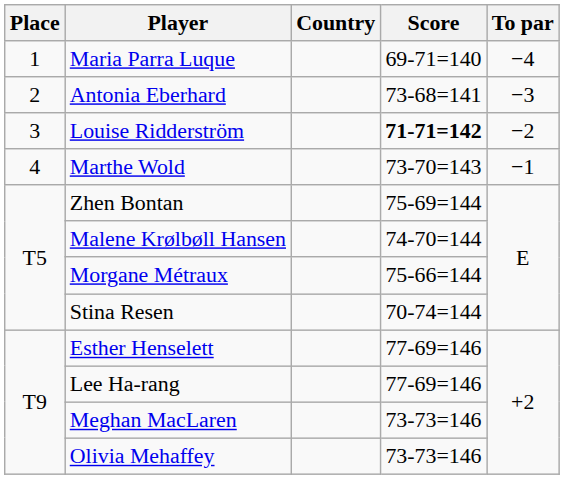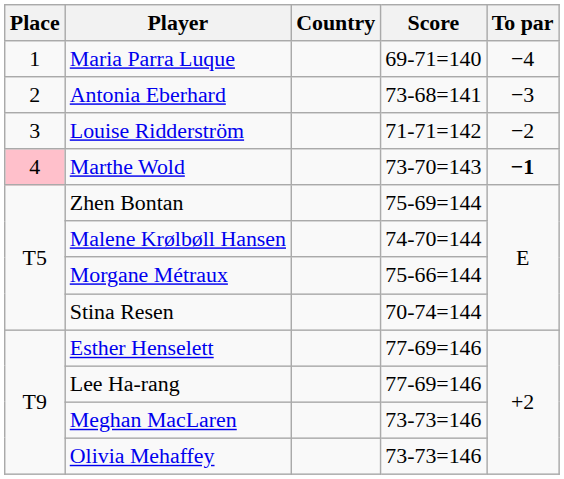(433, 131) bold -> (433, 131) normal
(35, 167) no background -> (35, 167) pink background
(523, 167) normal -> (523, 167) bold
